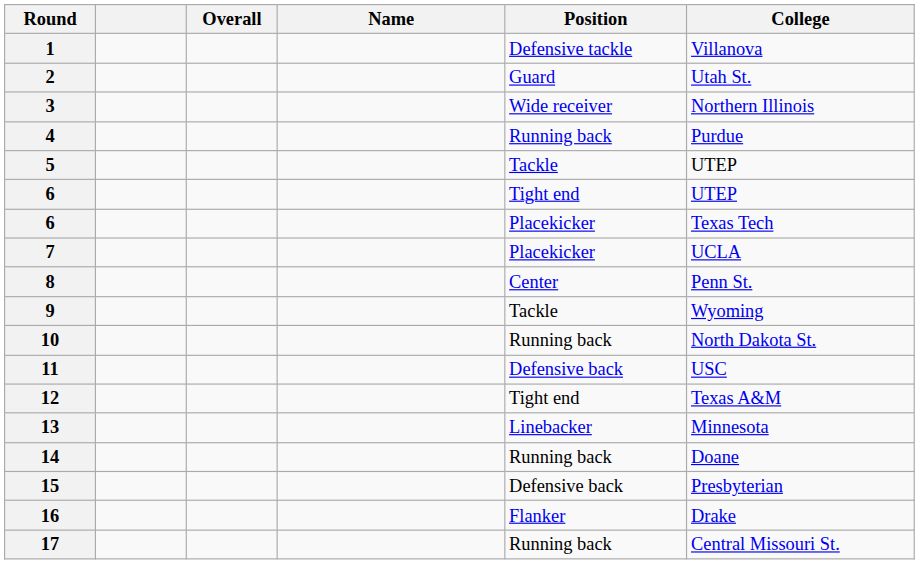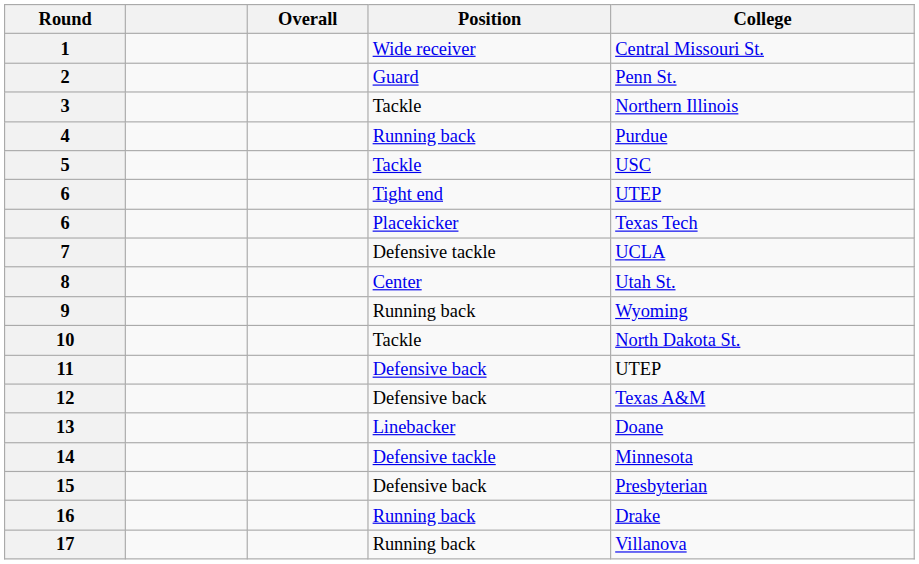- column: (391, 19)
(571, 48) Defensive tackle -> (424, 48) Wide receiver
(727, 48) Villanova -> (690, 48) Central Missouri St.
(721, 77) Utah St. -> (646, 77) Penn St.
(561, 106) Wide receiver -> (397, 106) Tackle
(714, 164) UTEP -> (633, 164) USC
(552, 252) Placekicker -> (434, 252) Defensive tackle
(722, 281) Penn St. -> (645, 281) Utah St.
(533, 310) Tackle -> (424, 310) Running back
(560, 340) Running back -> (397, 340) Tackle
(709, 369) USC -> (638, 369) UTEP
(544, 398) Tight end -> (430, 398) Defensive back
(730, 427) Minnesota -> (639, 427) Doane
(560, 456) Running back -> (434, 456) Defensive tackle
(715, 456) Doane -> (654, 456) Minnesota
(537, 515) Flanker -> (424, 515) Running back
(765, 544) Central Missouri St. -> (651, 544) Villanova
